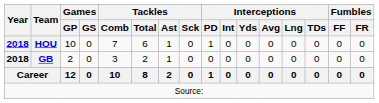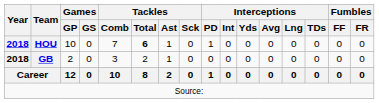(145, 43) normal -> (145, 43) bold
